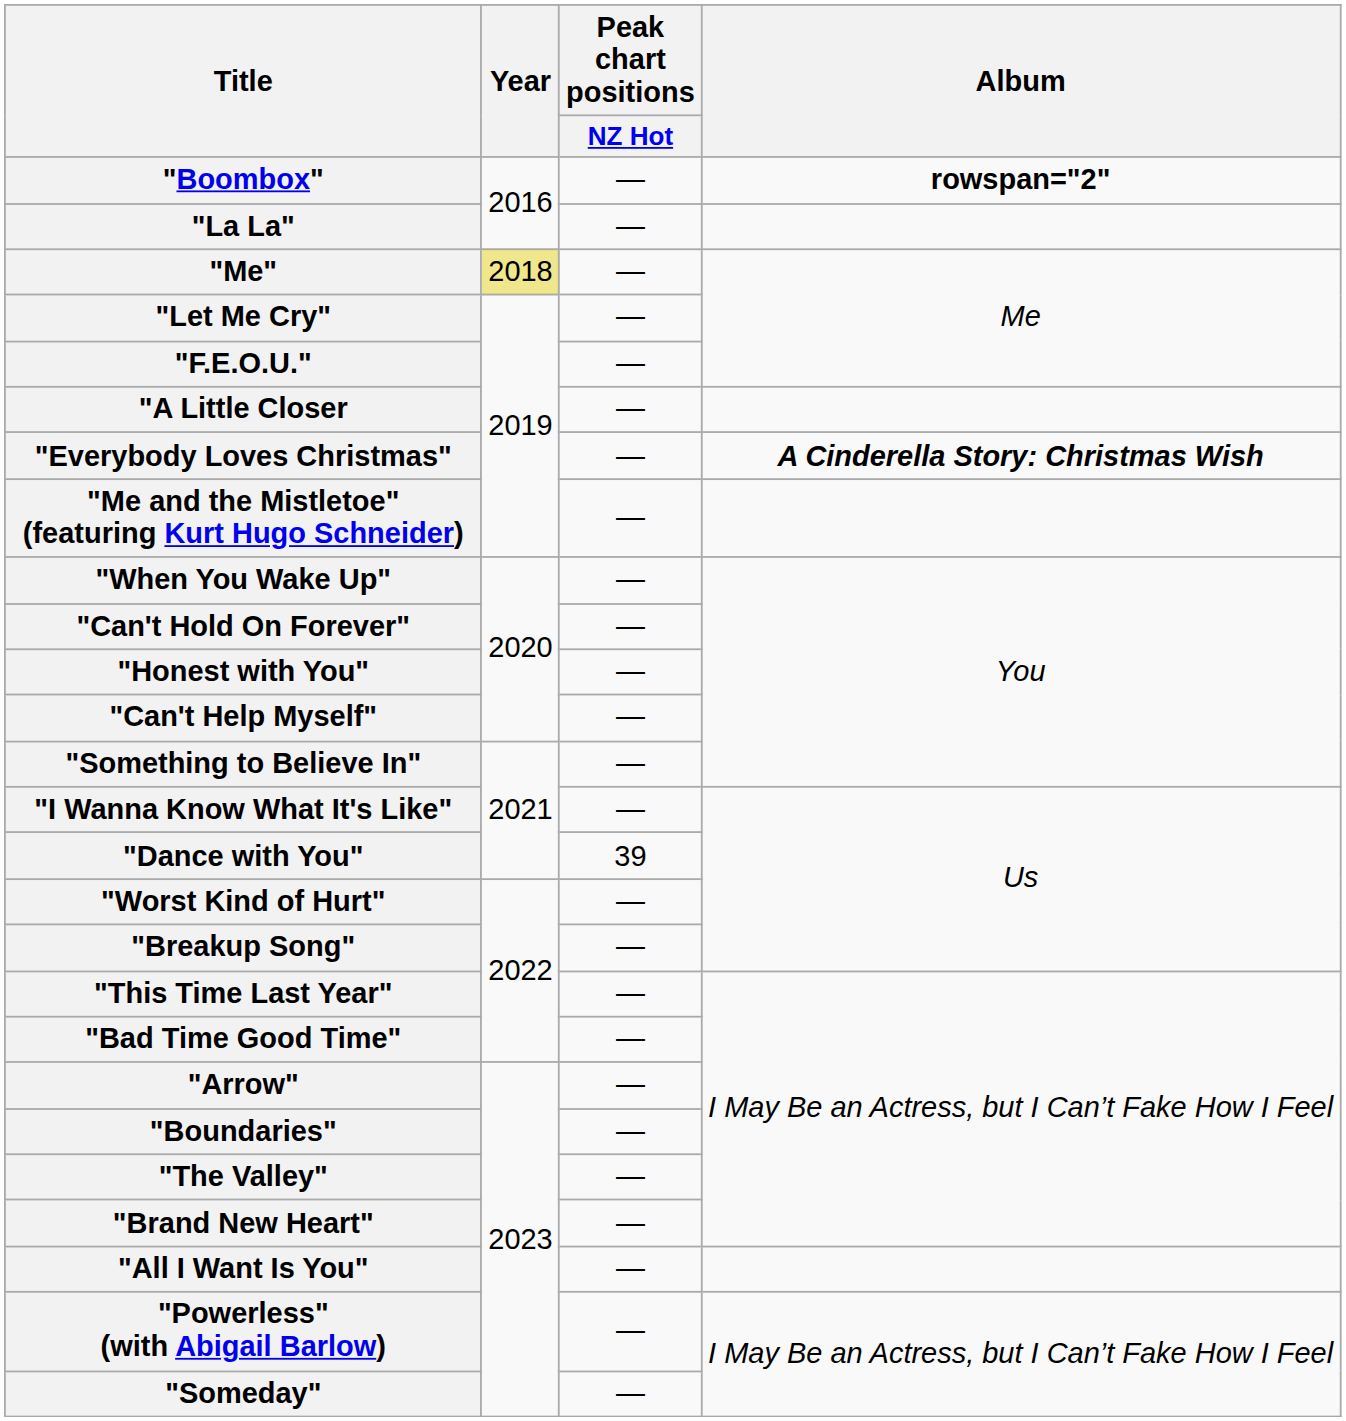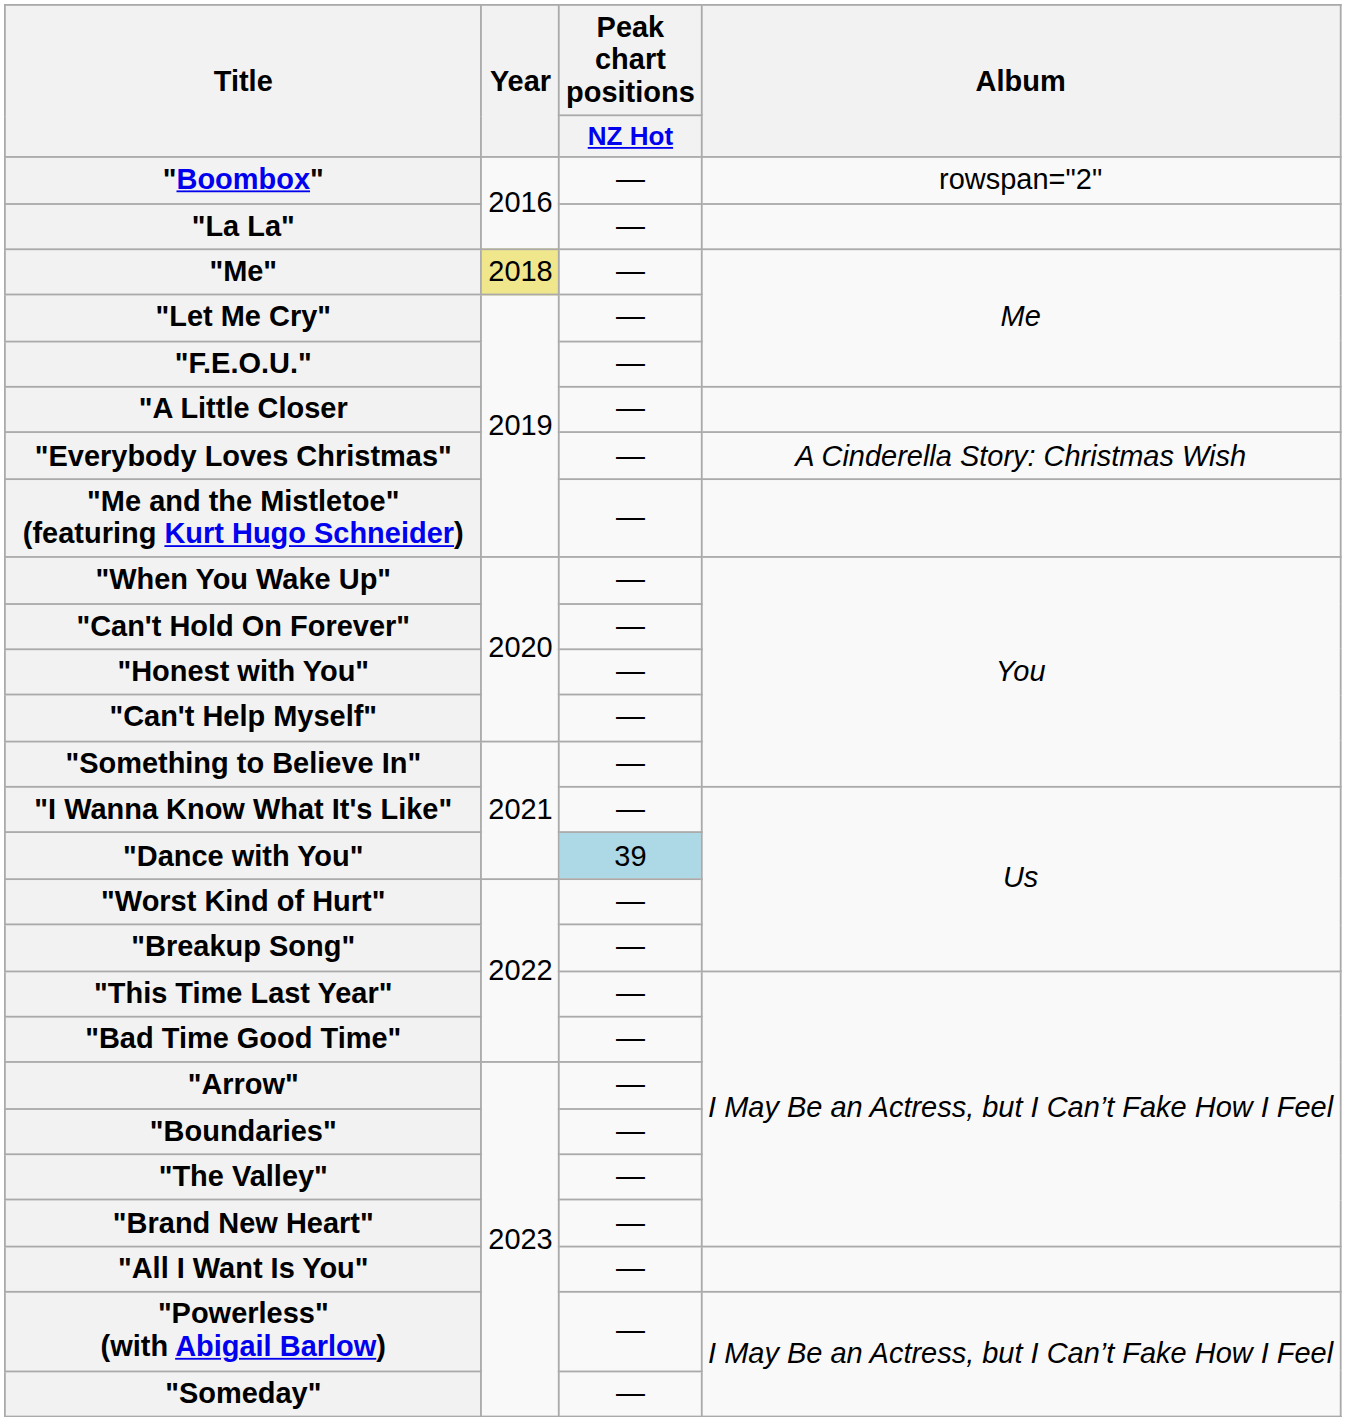(1021, 179) bold -> (1021, 179) normal
(1021, 455) bold -> (1021, 455) normal
(630, 855) no background -> (630, 855) lightblue background
